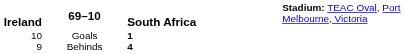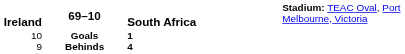(85, 41) normal -> (85, 41) bold
